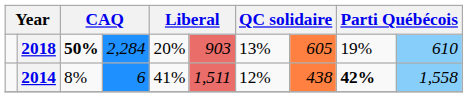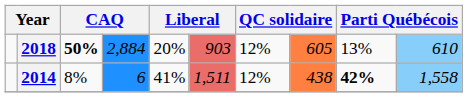(126, 48) 2,284 -> (126, 48) 2,884
(255, 48) 13% -> (255, 48) 12%
(356, 48) 19% -> (356, 48) 13%
